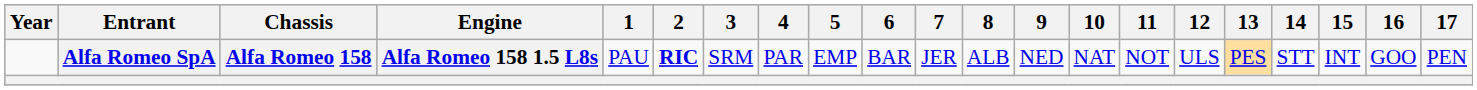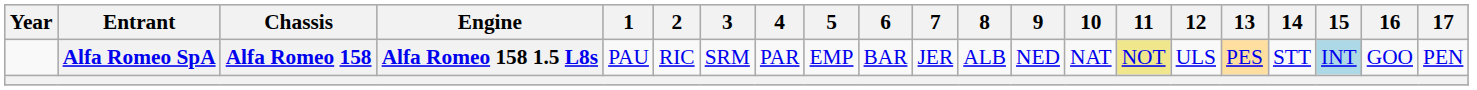(679, 56) bold -> (677, 56) normal
(1147, 56) no background -> (1144, 56) khaki background
(1342, 56) no background -> (1339, 56) lightblue background
